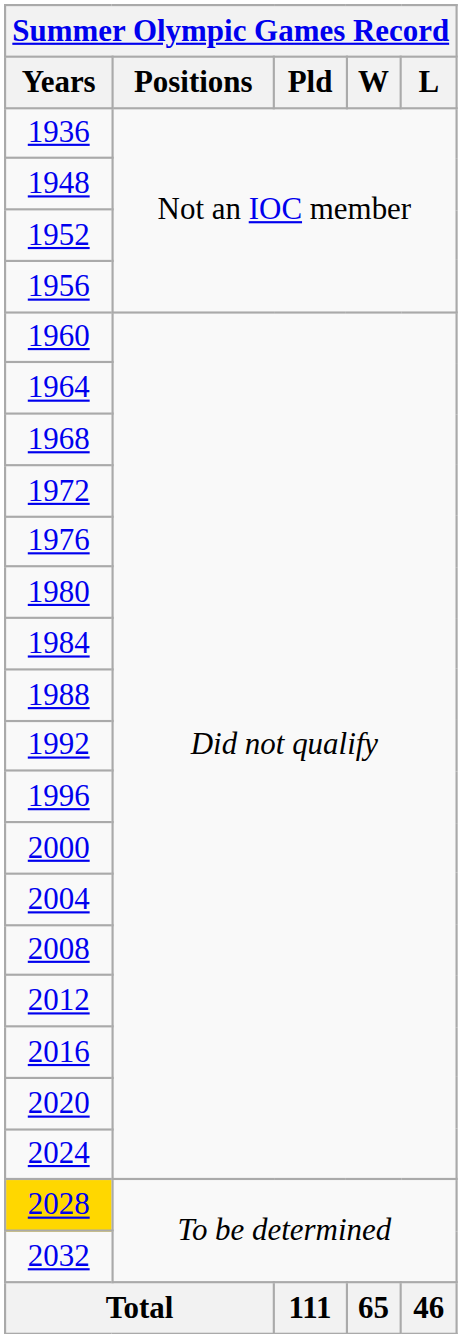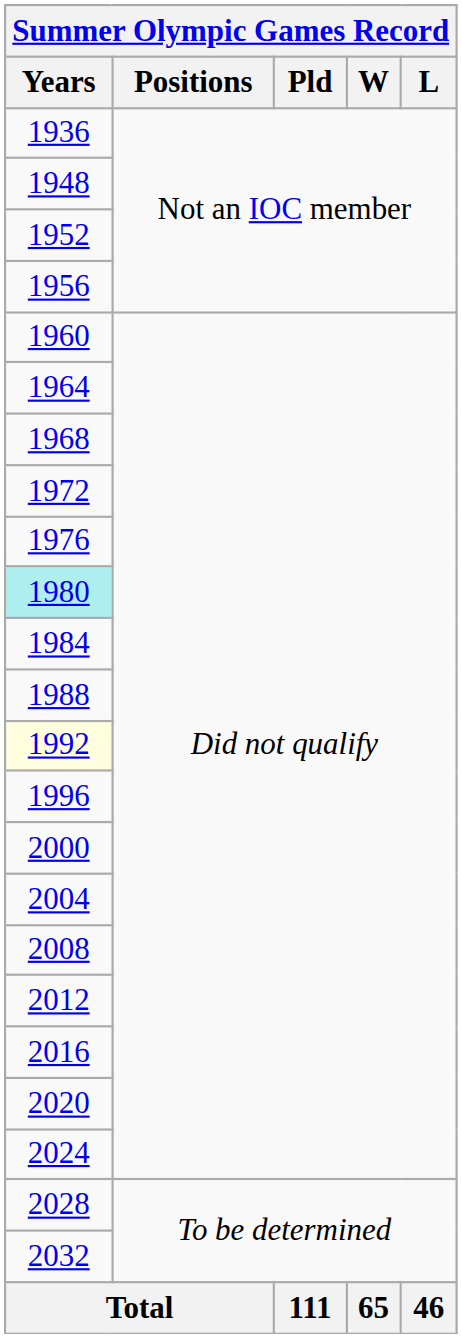(59, 592) no background -> (59, 592) paleturquoise background
(59, 745) no background -> (59, 745) lightyellow background
(59, 1204) gold background -> (59, 1204) no background
